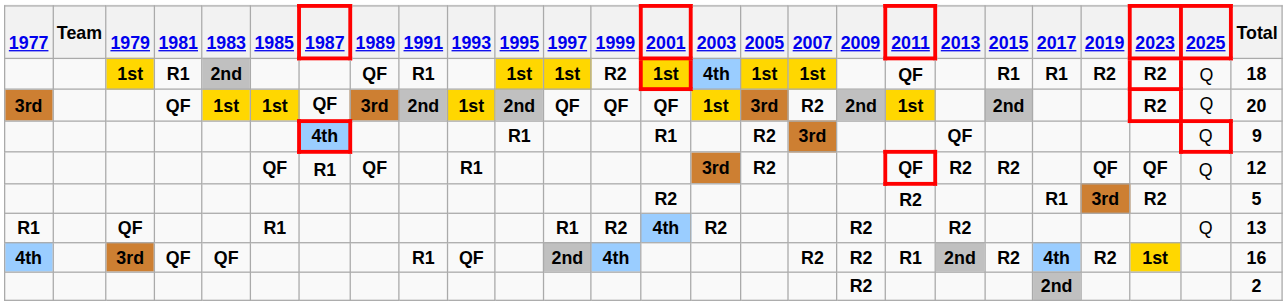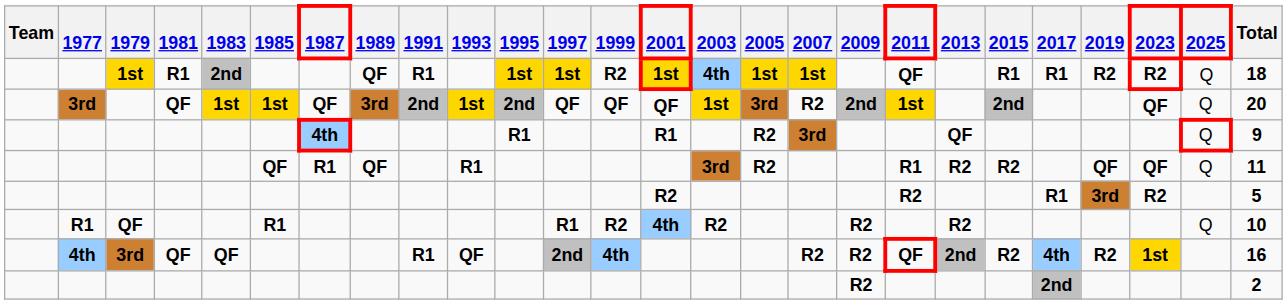columns swapped: (79, 32) <-> (29, 42)
(1155, 105) R2 -> (1155, 105) QF
(911, 168) QF -> (911, 166) R1
(1256, 168) 12 -> (1256, 166) 11
(1256, 228) 13 -> (1256, 224) 10
(911, 257) R1 -> (911, 254) QF
